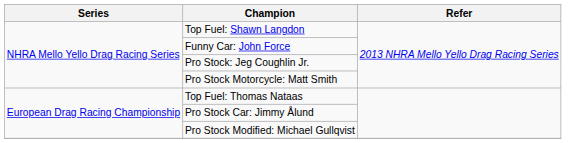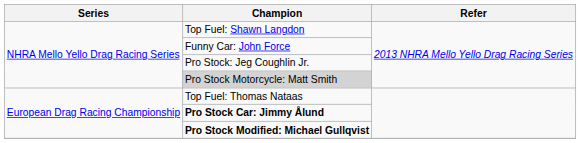(261, 79) no background -> (261, 79) lightgrey background
(249, 113) normal -> (254, 113) bold
(270, 129) normal -> (277, 129) bold
